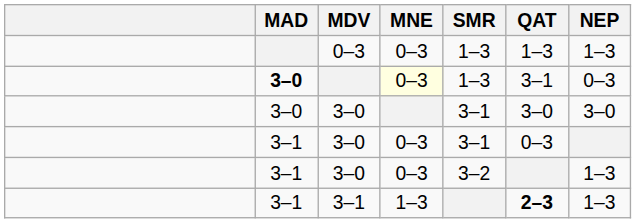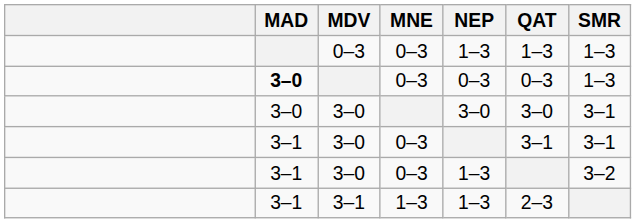columns swapped: (599, 20) <-> (474, 20)
(412, 81) lightyellow background -> (412, 81) no background
(537, 81) 3–1 -> (537, 81) 0–3
(537, 142) 0–3 -> (537, 142) 3–1
(537, 203) bold -> (537, 203) normal
